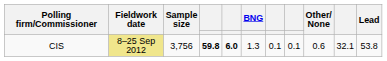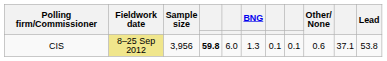(181, 46) 3,756 -> (181, 46) 3,956
(232, 46) bold -> (232, 46) normal
(345, 46) 32.1 -> (345, 46) 37.1
